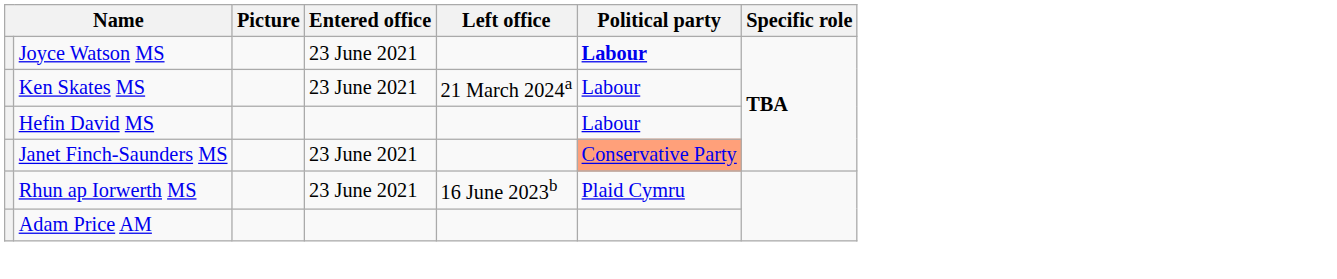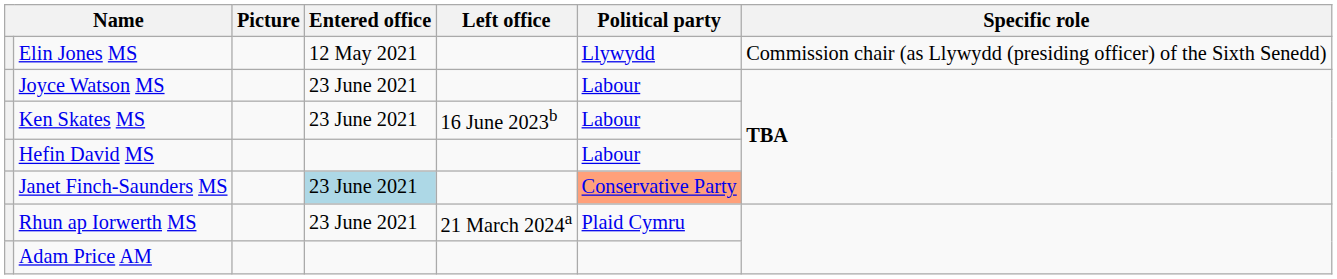+ row: (78, 52)
(614, 52) bold -> (611, 85) normal
(506, 87) 21 March 2024a -> (499, 120) 16 June 2023b
(363, 155) no background -> (363, 187) lightblue background
(499, 189) 16 June 2023b -> (506, 222) 21 March 2024a
